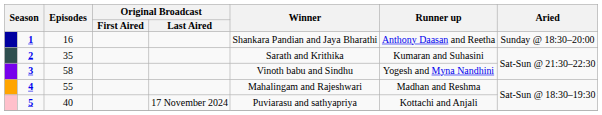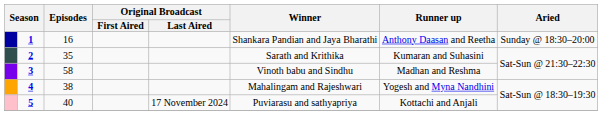(439, 71) Yogesh and Myna Nandhini -> (439, 71) Madhan and Reshma
(68, 87) 55 -> (68, 87) 38
(439, 87) Madhan and Reshma -> (439, 87) Yogesh and Myna Nandhini
